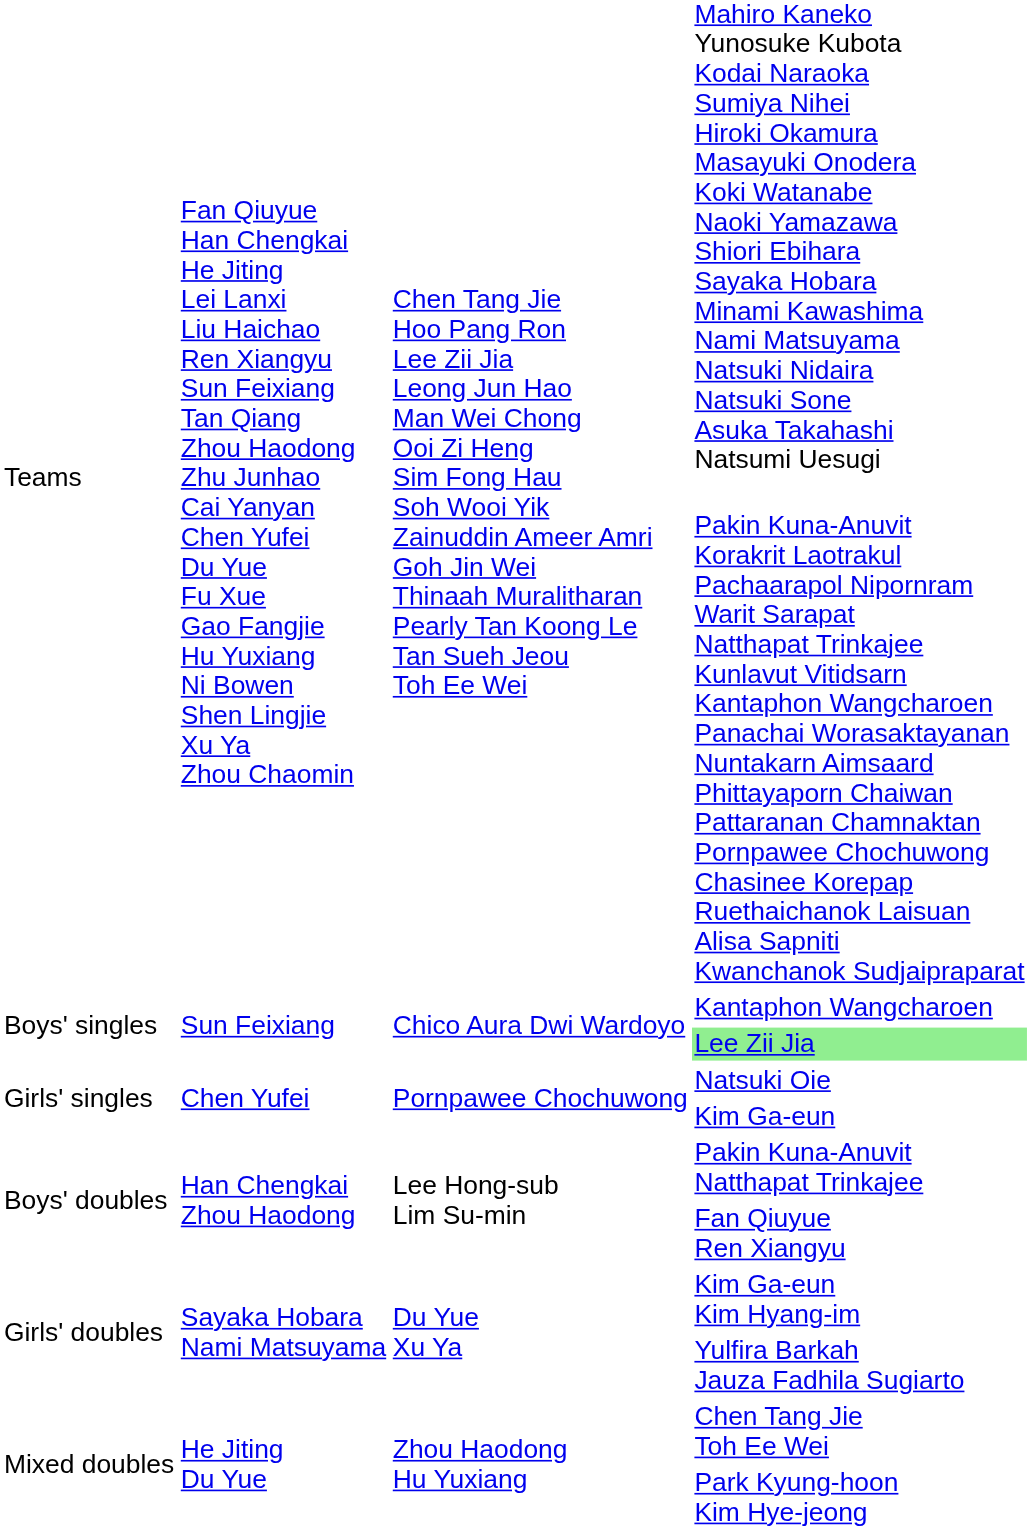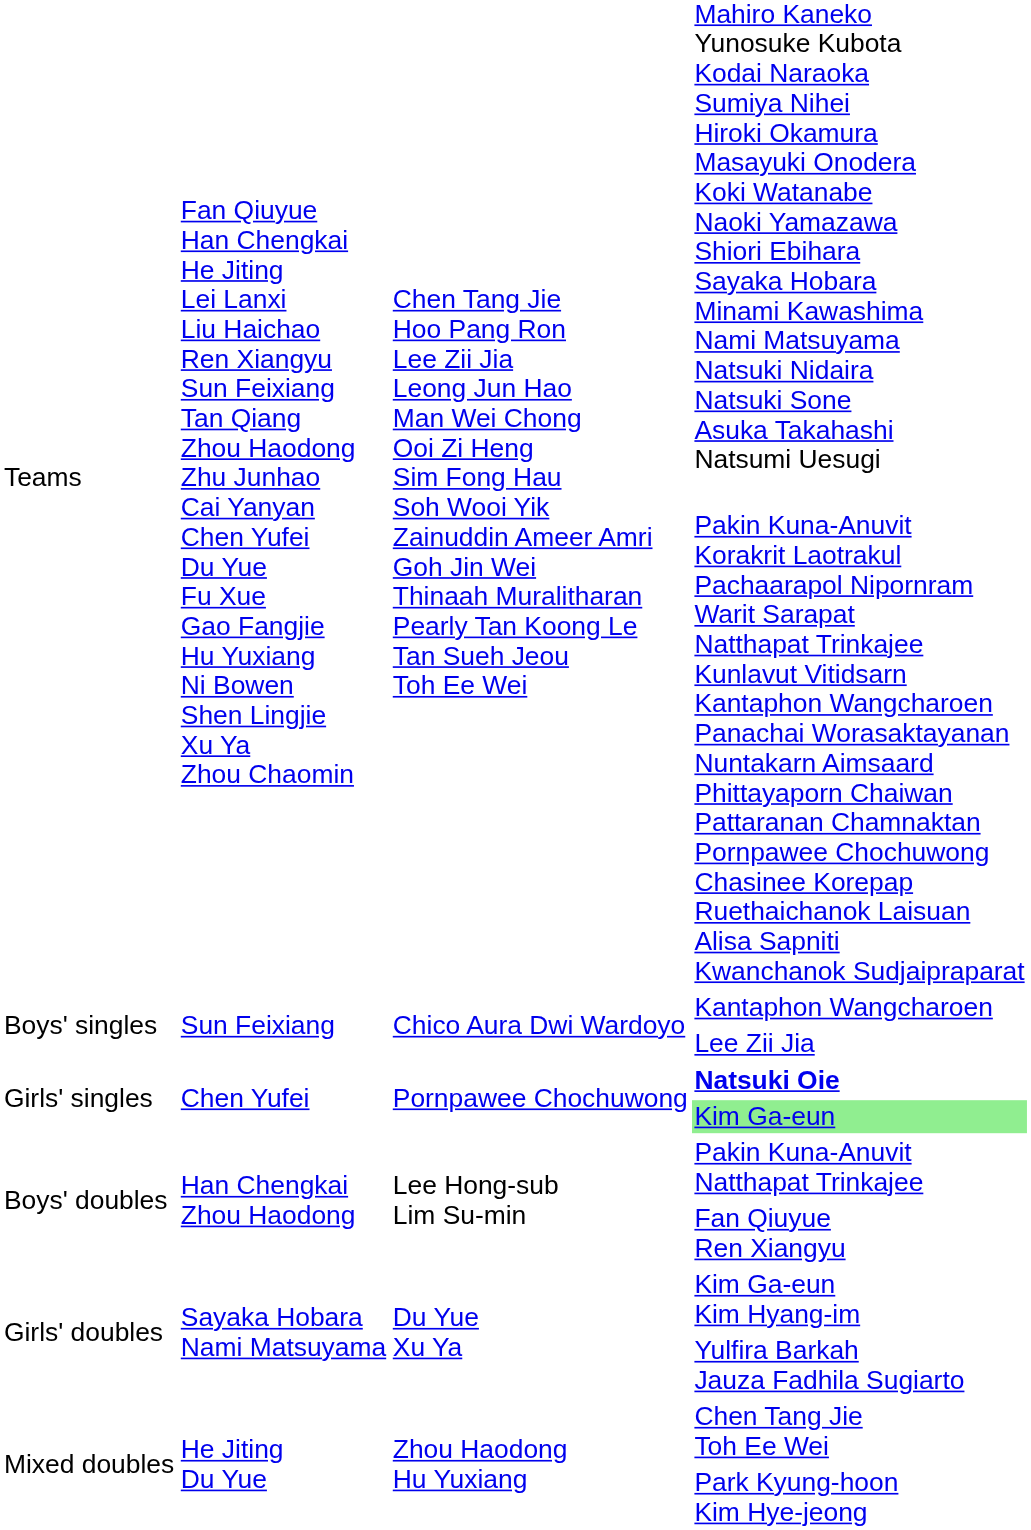(755, 1043) lightgreen background -> (755, 1043) no background
(763, 1080) normal -> (767, 1080) bold
(765, 1116) no background -> (765, 1116) lightgreen background
